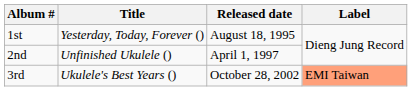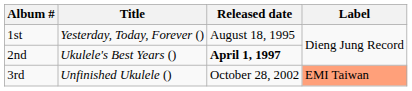(116, 55) Unfinished Ukulele () -> (118, 55) Ukulele's Best Years ()
(244, 55) normal -> (245, 55) bold
(118, 75) Ukulele's Best Years () -> (116, 75) Unfinished Ukulele ()
